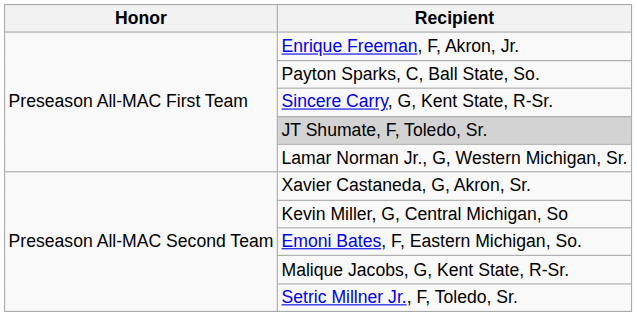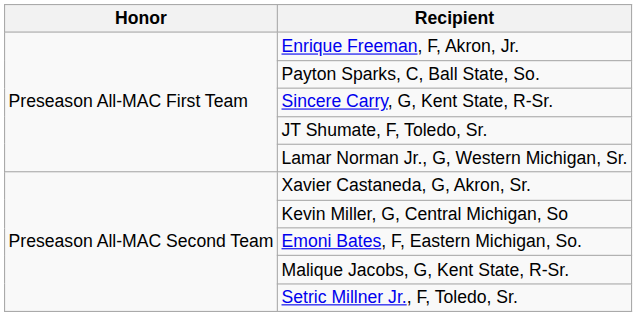(384, 130) lightgrey background -> (384, 130) no background
